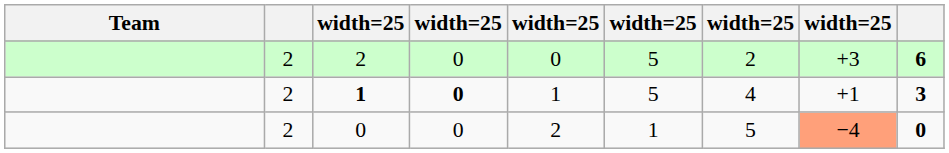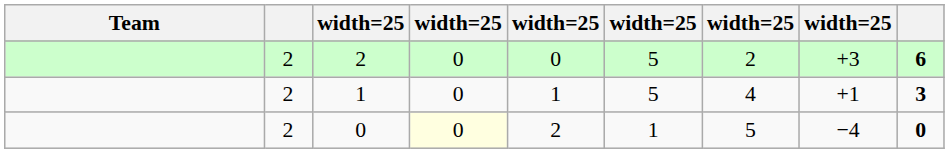(361, 94) bold -> (361, 94) normal
(458, 94) bold -> (458, 94) normal
(458, 130) no background -> (458, 130) lightyellow background
(848, 130) lightsalmon background -> (848, 130) no background
